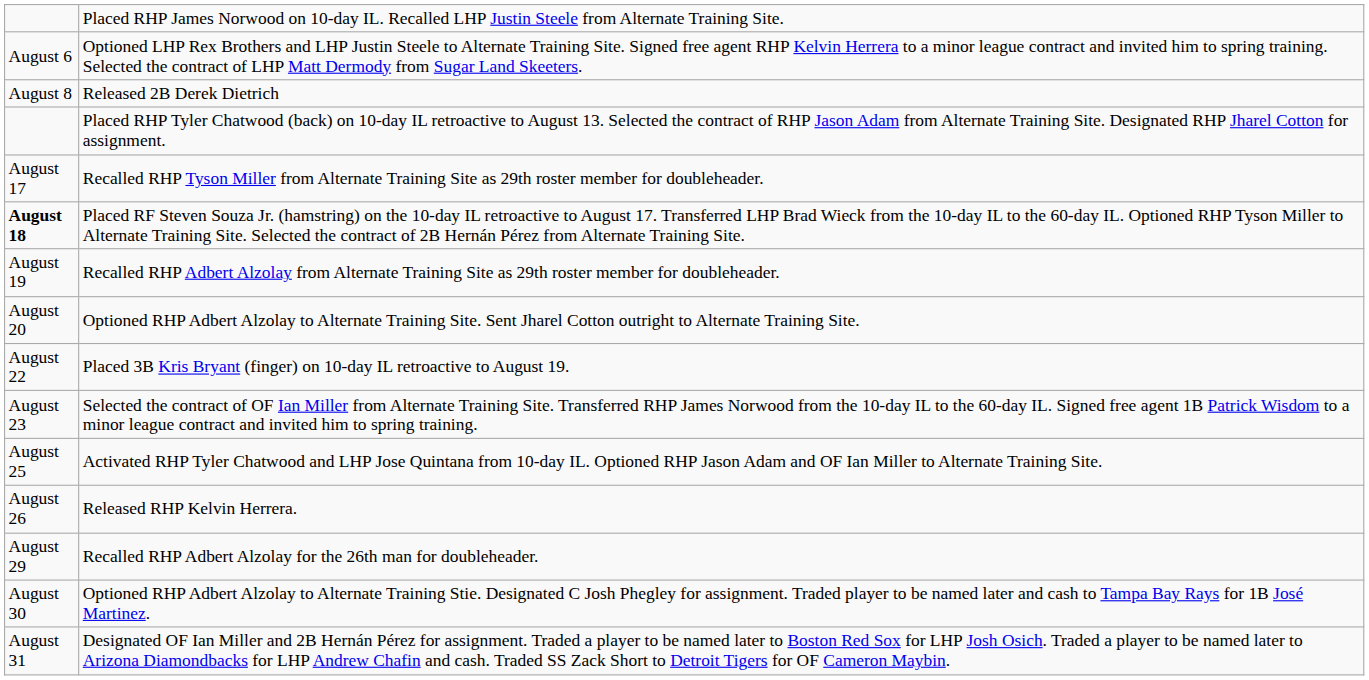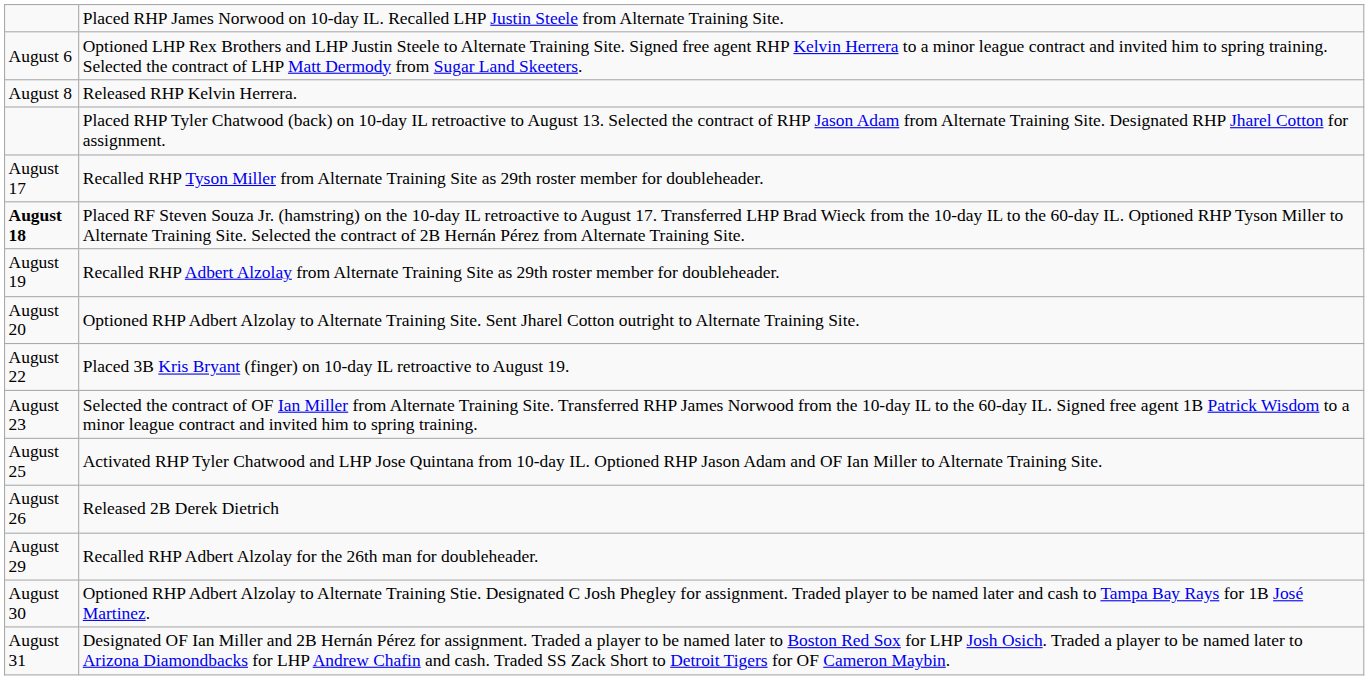(181, 93) Released 2B Derek Dietrich -> (190, 93) Released RHP Kelvin Herrera.
(190, 508) Released RHP Kelvin Herrera. -> (181, 508) Released 2B Derek Dietrich
